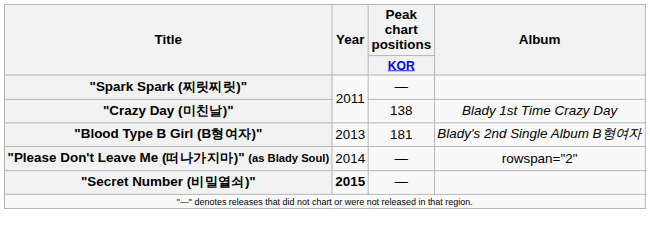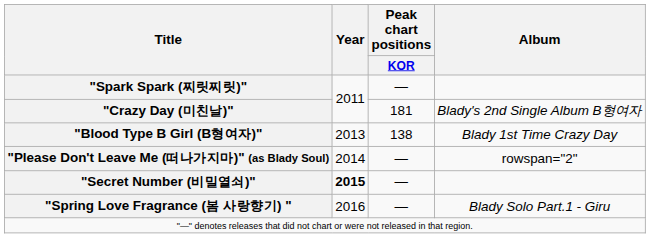(401, 110) 138 -> (401, 110) 181
(540, 110) Blady 1st Time Crazy Day -> (540, 110) Blady's 2nd Single Album B형여자
(401, 134) 181 -> (401, 134) 138
(540, 134) Blady's 2nd Single Album B형여자 -> (540, 134) Blady 1st Time Crazy Day
+ row: (168, 205)
